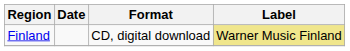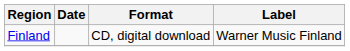(279, 35) khaki background -> (279, 35) no background
